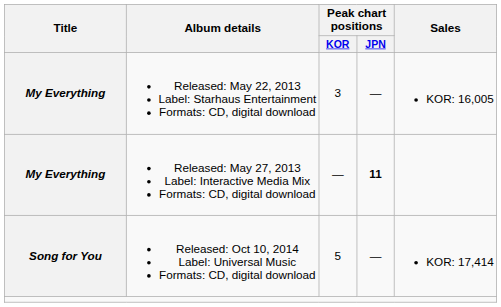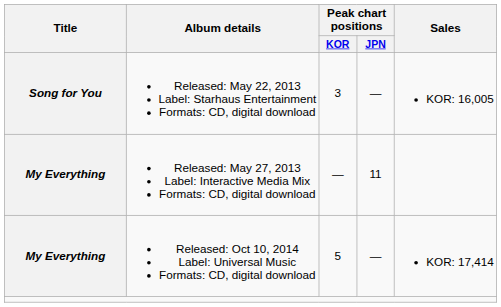(65, 93) My Everything -> (65, 93) Song for You
(376, 174) bold -> (376, 174) normal
(65, 256) Song for You -> (65, 256) My Everything
